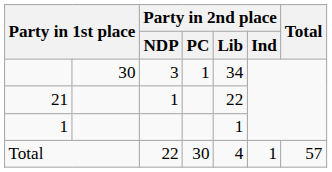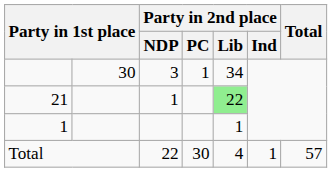(235, 99) no background -> (235, 99) lightgreen background
